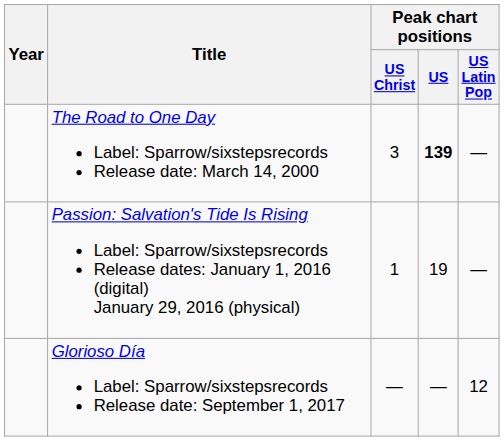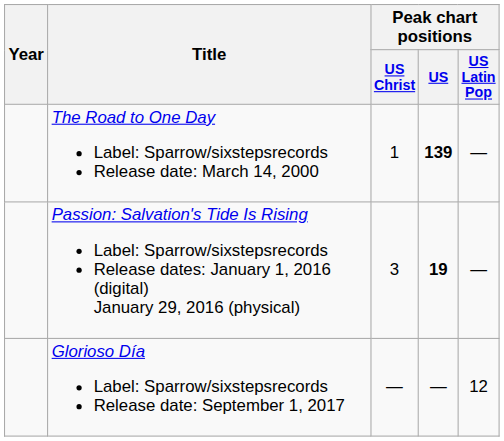(395, 153) 3 -> (395, 153) 1
(395, 270) 1 -> (395, 270) 3
(438, 270) normal -> (438, 270) bold
